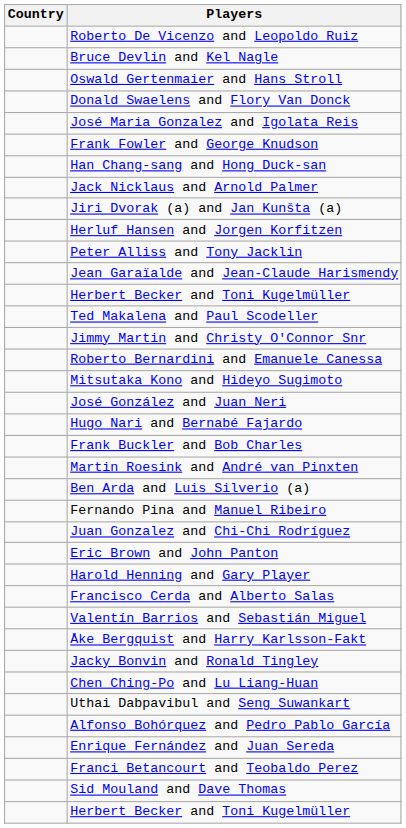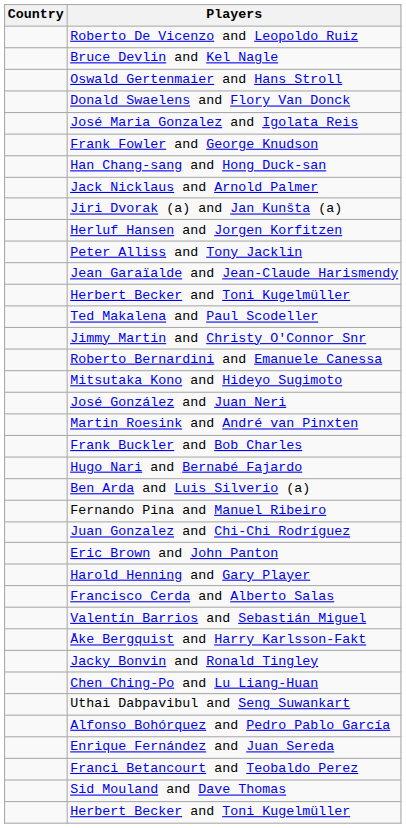(186, 425) Hugo Nari and Bernabé Fajardo -> (214, 425) Martin Roesink and André van Pinxten
(214, 468) Martin Roesink and André van Pinxten -> (186, 468) Hugo Nari and Bernabé Fajardo
